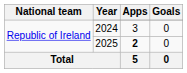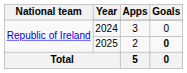(135, 44) bold -> (135, 44) normal
(166, 44) normal -> (166, 44) bold
